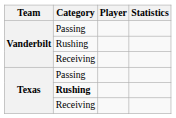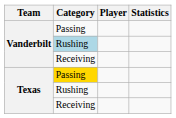(72, 43) no background -> (72, 43) lightblue background
(71, 74) no background -> (71, 74) gold background
(73, 90) bold -> (72, 90) normal
